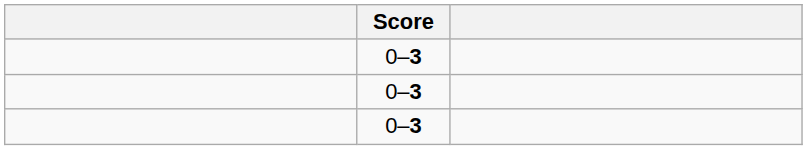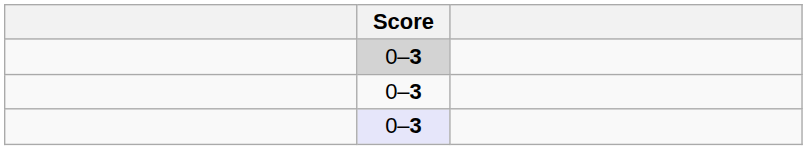(403, 56) no background -> (403, 56) lightgrey background
(403, 126) no background -> (403, 126) lavender background
